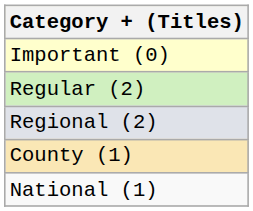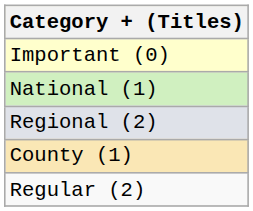(77, 89) Regular (2) -> (84, 89) National (1)
(84, 189) National (1) -> (77, 189) Regular (2)
